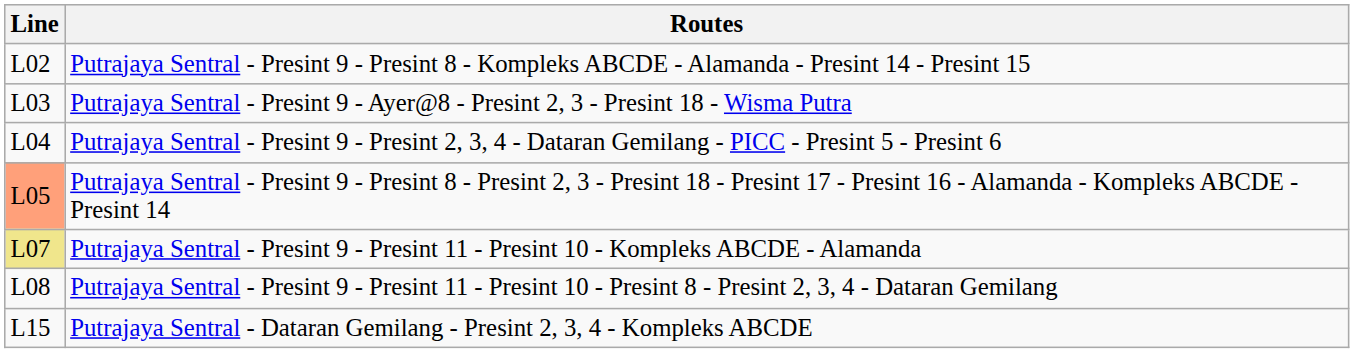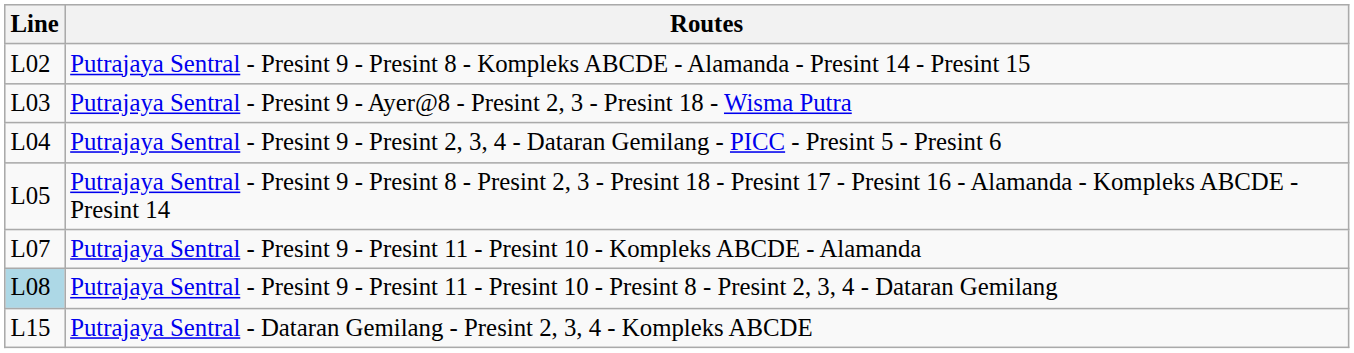(30, 195) lightsalmon background -> (30, 195) no background
(30, 248) khaki background -> (30, 248) no background
(30, 288) no background -> (30, 288) lightblue background
